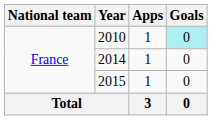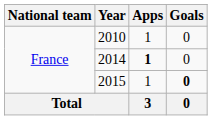(187, 37) paleturquoise background -> (187, 37) no background
(148, 59) normal -> (148, 59) bold
(187, 81) normal -> (187, 81) bold
